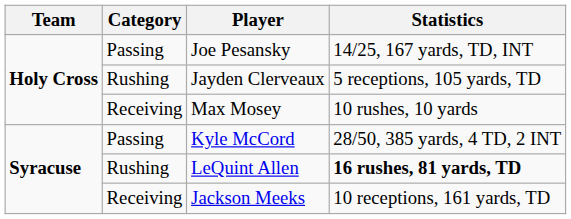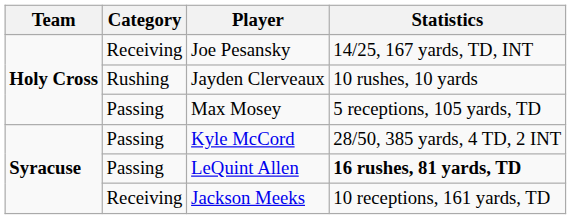(135, 49) Passing -> (145, 49) Receiving
(437, 79) 5 receptions, 105 yards, TD -> (406, 79) 10 rushes, 10 yards
(145, 109) Receiving -> (135, 109) Passing
(406, 109) 10 rushes, 10 yards -> (437, 109) 5 receptions, 105 yards, TD
(138, 168) Rushing -> (135, 168) Passing
